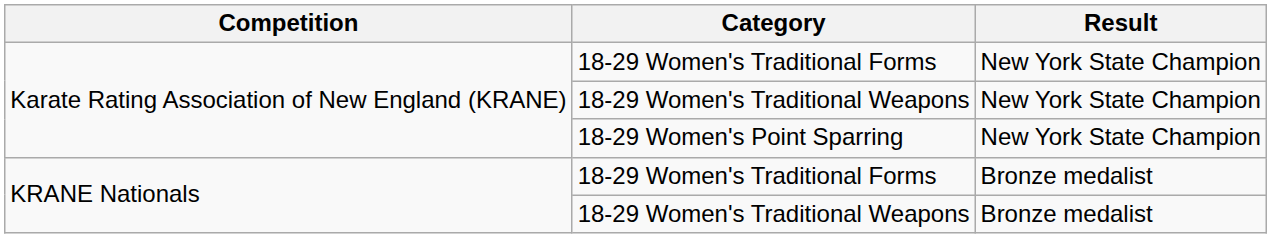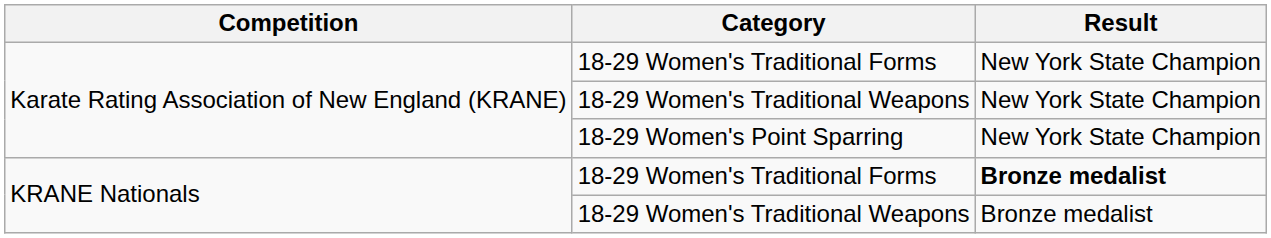(1067, 175) normal -> (1073, 175) bold
